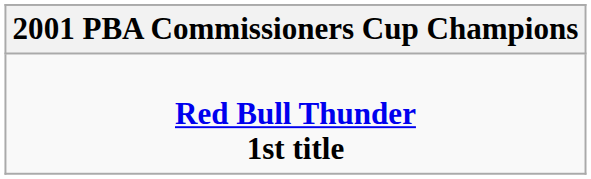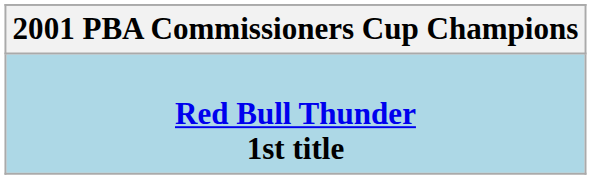(295, 130) no background -> (295, 130) lightblue background
